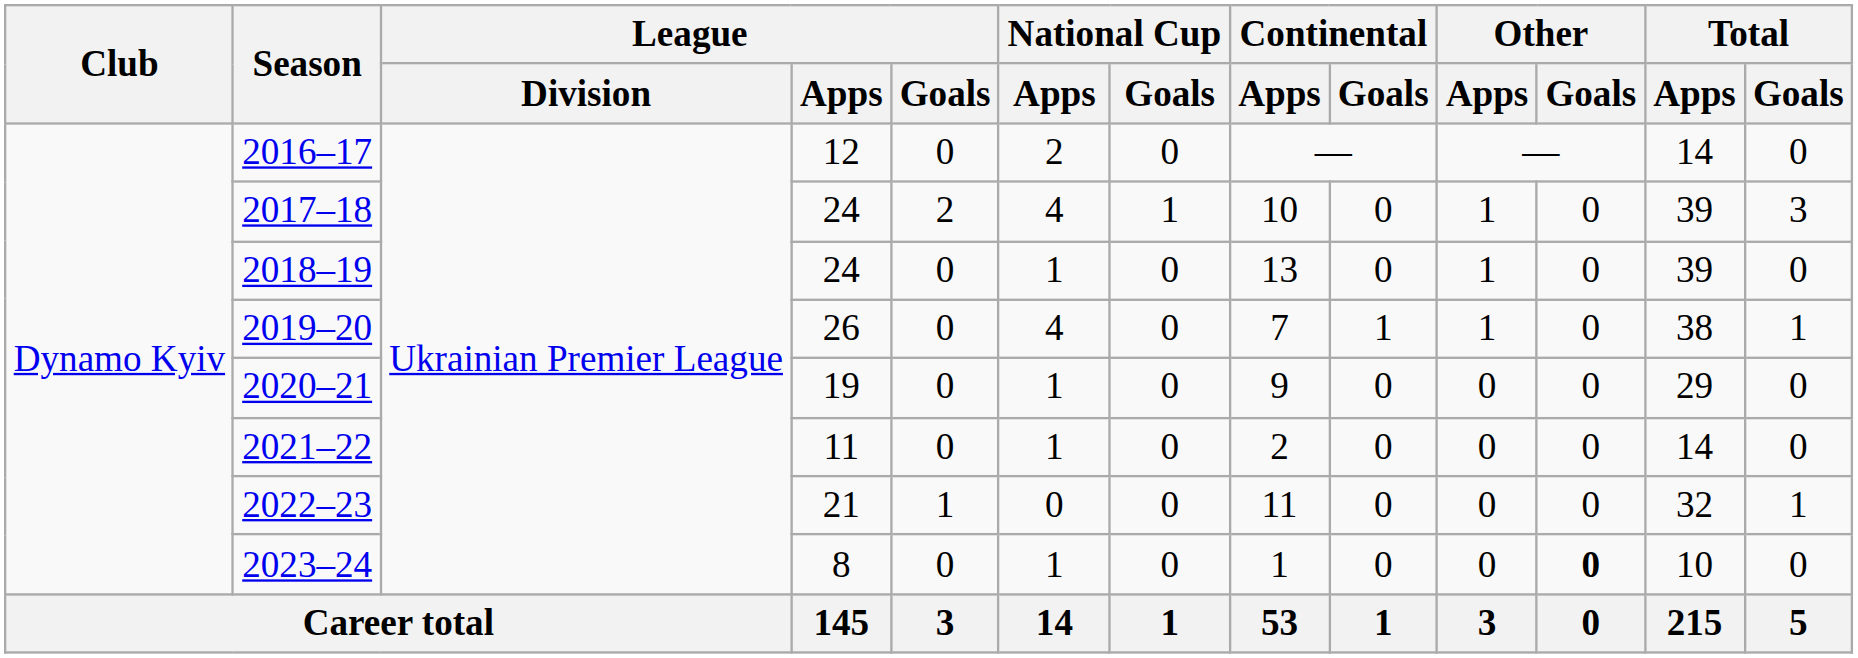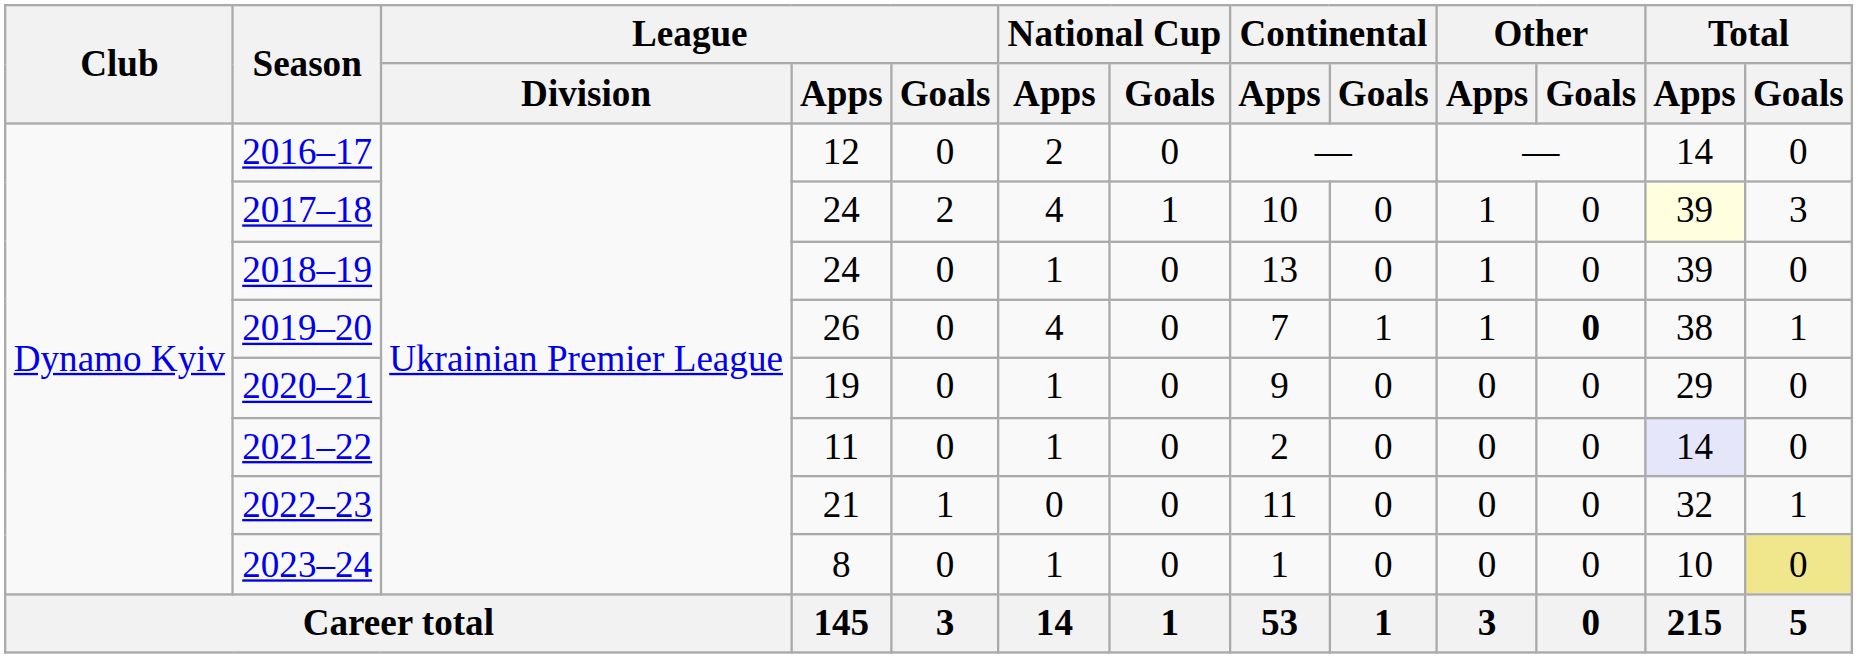(1695, 210) no background -> (1695, 210) lightyellow background
(1591, 328) normal -> (1591, 328) bold
(1695, 446) no background -> (1695, 446) lavender background
(1591, 563) bold -> (1591, 563) normal
(1798, 563) no background -> (1798, 563) khaki background
